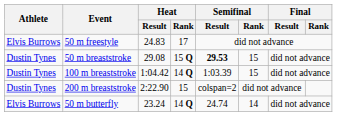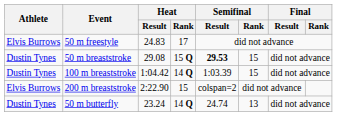(31, 88) Dustin Tynes -> (33, 88) Elvis Burrows
(33, 104) Elvis Burrows -> (31, 104) Dustin Tynes
(254, 104) 14 -> (254, 104) 13
